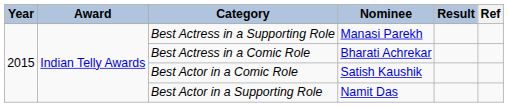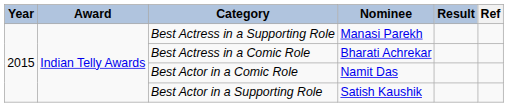(381, 72) Satish Kaushik -> (369, 72) Namit Das
(369, 92) Namit Das -> (381, 92) Satish Kaushik
